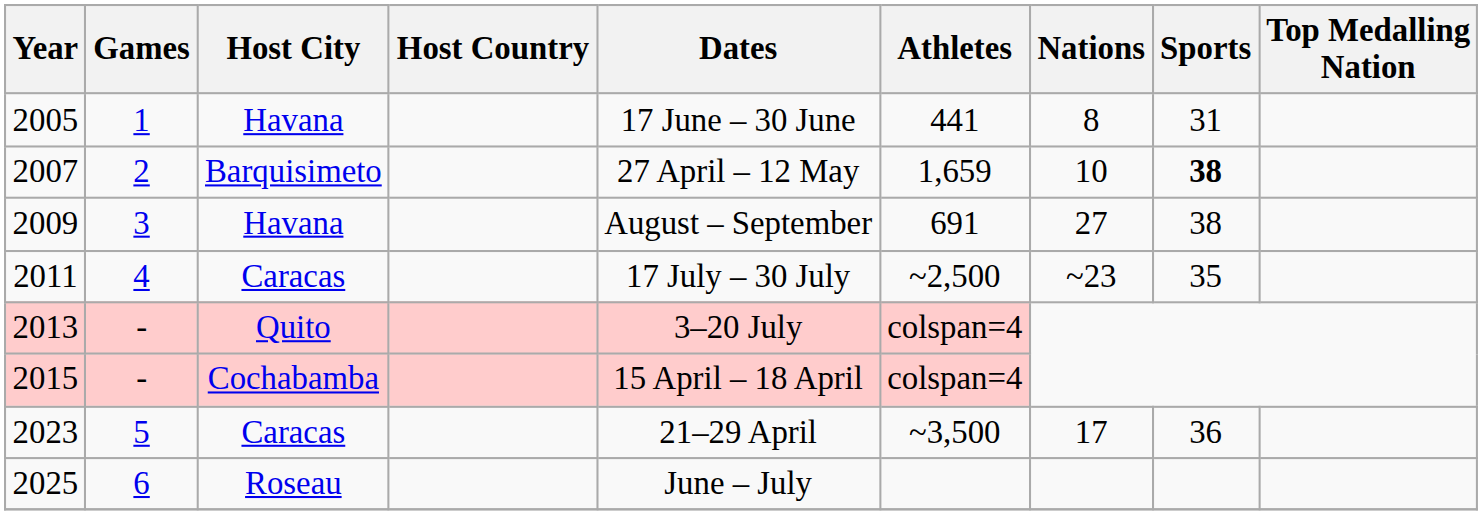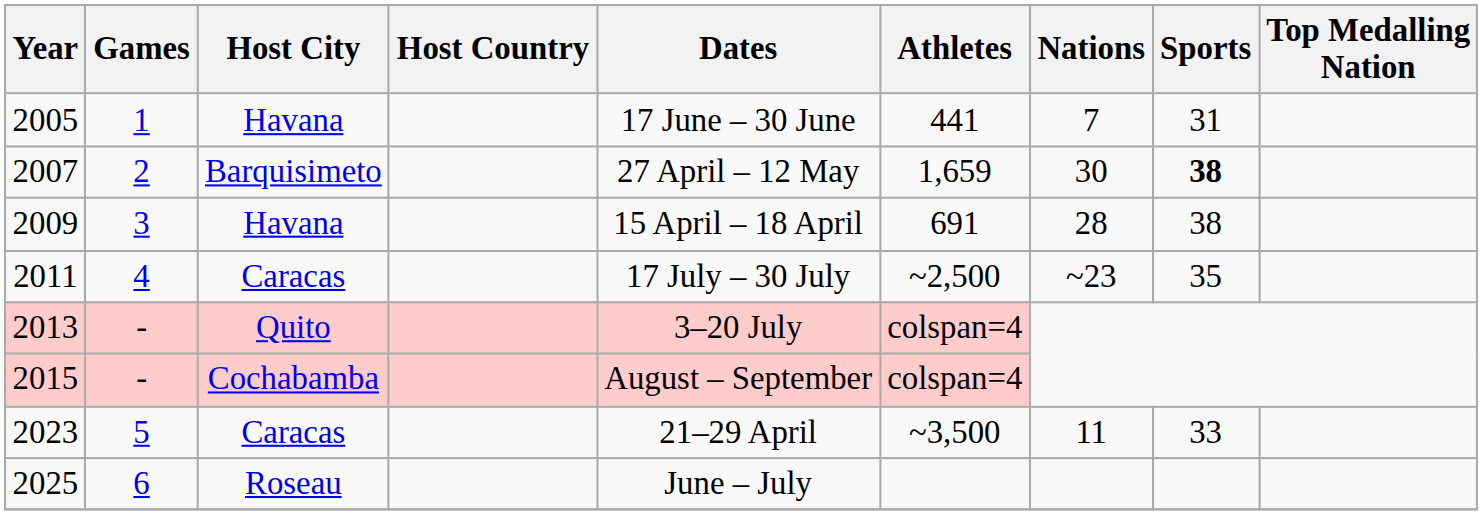(1091, 119) 8 -> (1091, 119) 7
(1091, 171) 10 -> (1091, 171) 30
(738, 223) August – September -> (738, 223) 15 April – 18 April
(1091, 223) 27 -> (1091, 223) 28
(738, 379) 15 April – 18 April -> (738, 379) August – September
(1091, 431) 17 -> (1091, 431) 11
(1206, 431) 36 -> (1206, 431) 33
